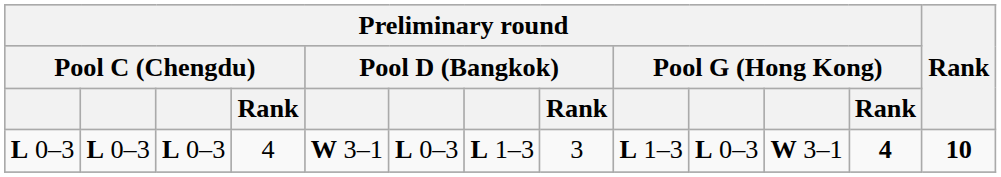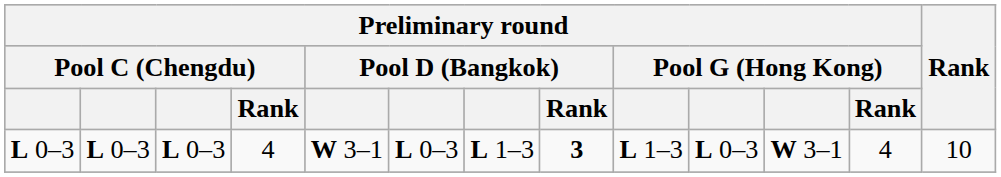(577, 150) normal -> (577, 150) bold
(885, 150) bold -> (885, 150) normal
(959, 150) bold -> (959, 150) normal
